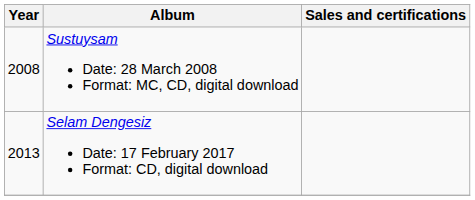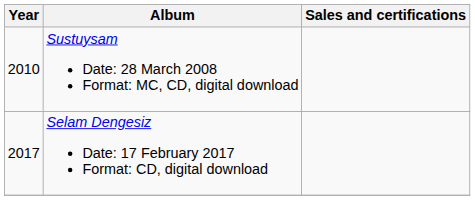(24, 69) 2008 -> (24, 69) 2010
(24, 153) 2013 -> (24, 153) 2017
